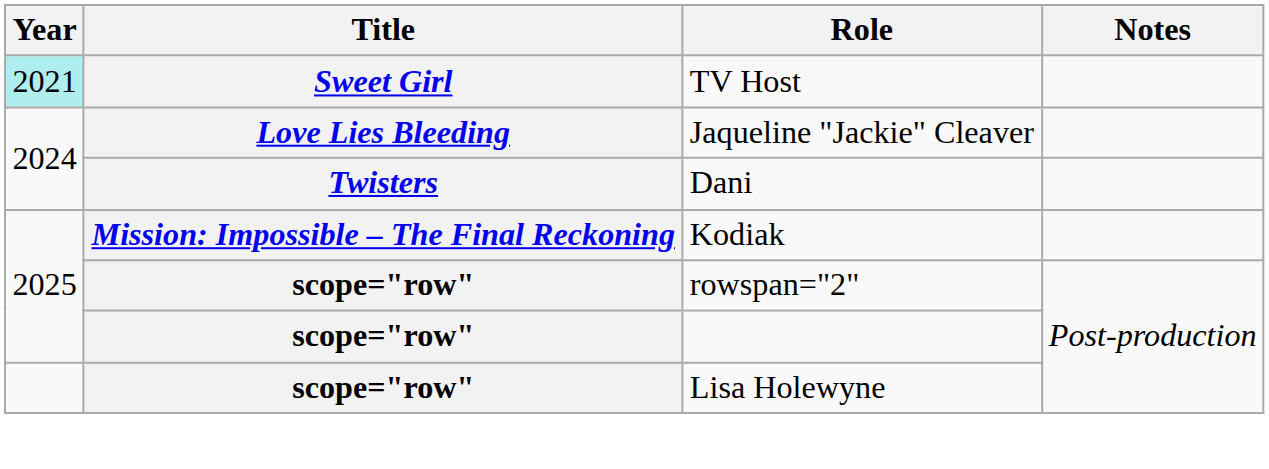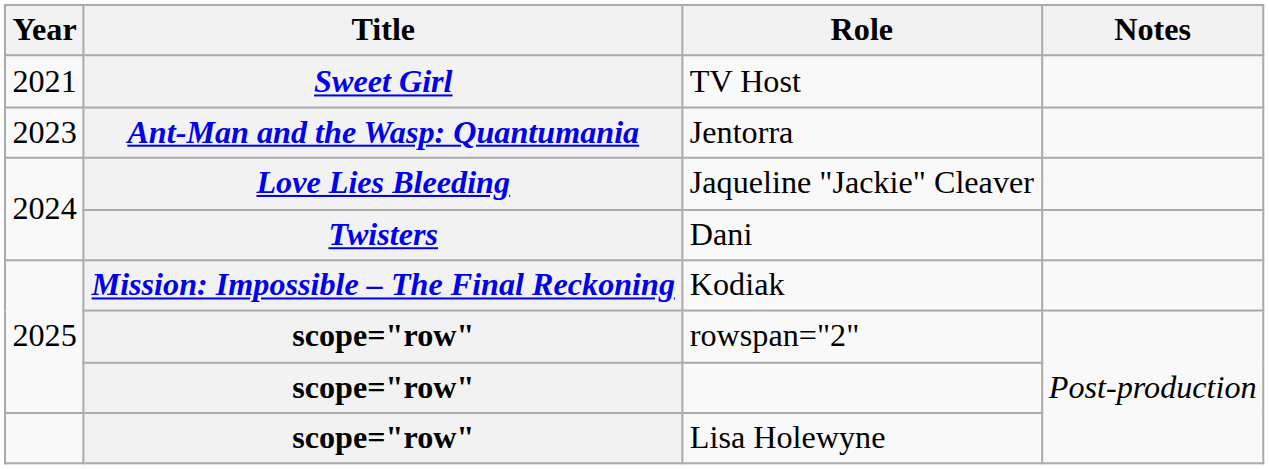(45, 81) paleturquoise background -> (45, 81) no background
+ row: (742, 132)
